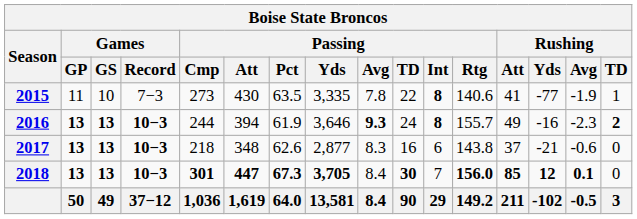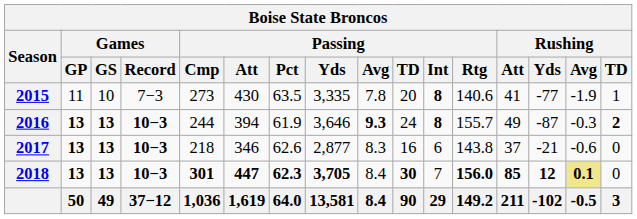(408, 95) 22 -> (408, 95) 20
(547, 122) -16 -> (547, 122) -87
(583, 122) -2.3 -> (583, 122) -0.3
(247, 148) 348 -> (247, 148) 346
(287, 174) 67.3 -> (287, 174) 62.3
(583, 174) no background -> (583, 174) khaki background
